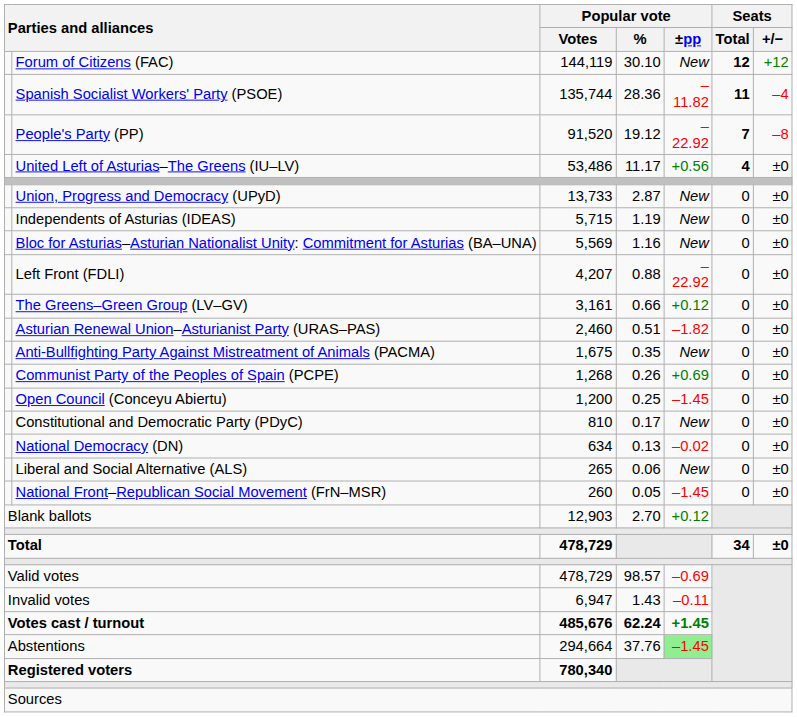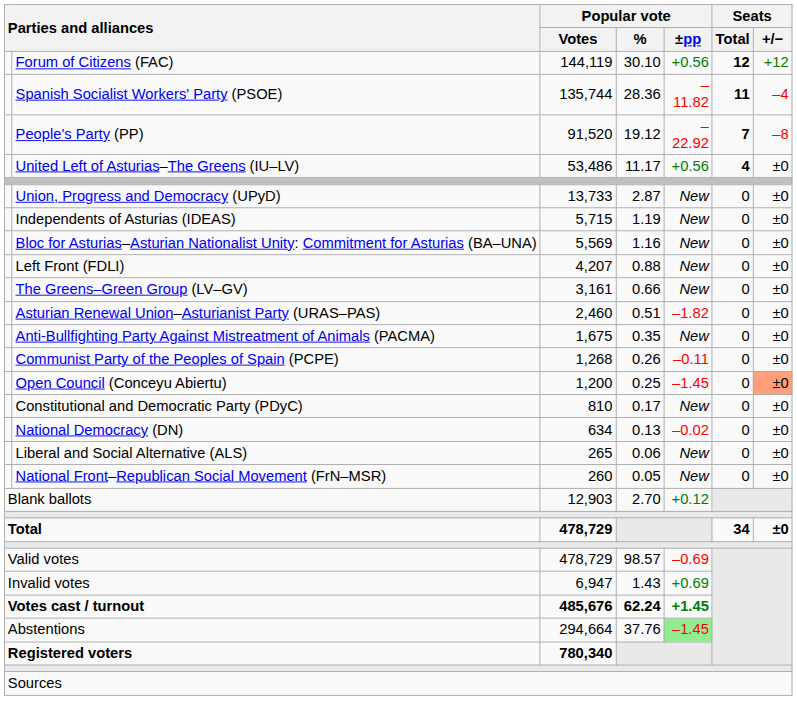(694, 62) New -> (690, 62) +0.56
(690, 274) –22.92 -> (694, 266) New
(690, 306) +0.12 -> (694, 289) New
(690, 376) +0.69 -> (691, 359) –0.11
(781, 399) no background -> (781, 382) lightsalmon background
(690, 492) –1.45 -> (694, 476) New
(691, 599) –0.11 -> (690, 583) +0.69
